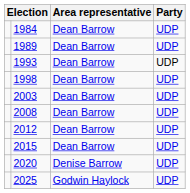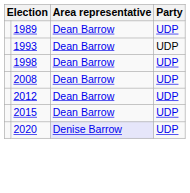- row: (25, 29)
- row: (25, 96)
(87, 163) no background -> (87, 130) lavender background
- row: (25, 180)
